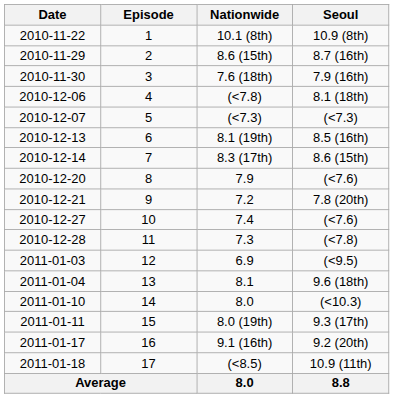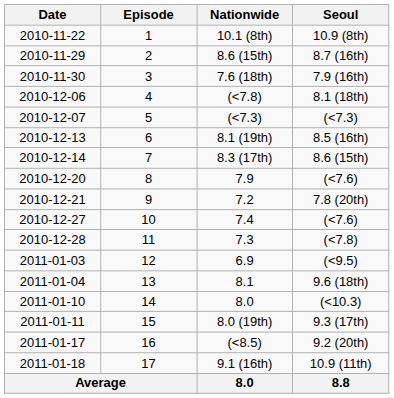(245, 343) 9.1 (16th) -> (245, 343) (<8.5)
(245, 363) (<8.5) -> (245, 363) 9.1 (16th)
